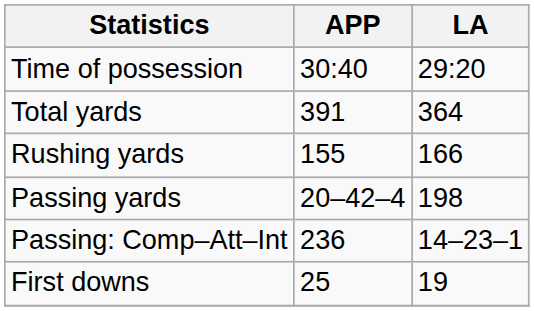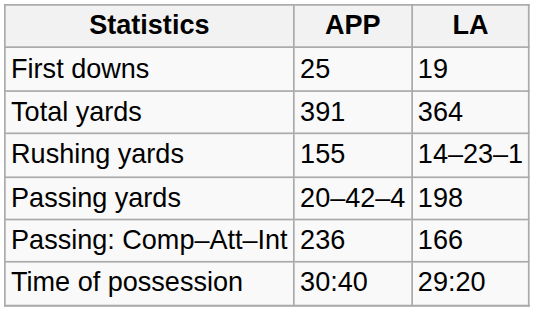rows swapped: (80, 283) <-> (127, 68)
(440, 154) 166 -> (470, 154) 14–23–1
(470, 240) 14–23–1 -> (440, 240) 166
